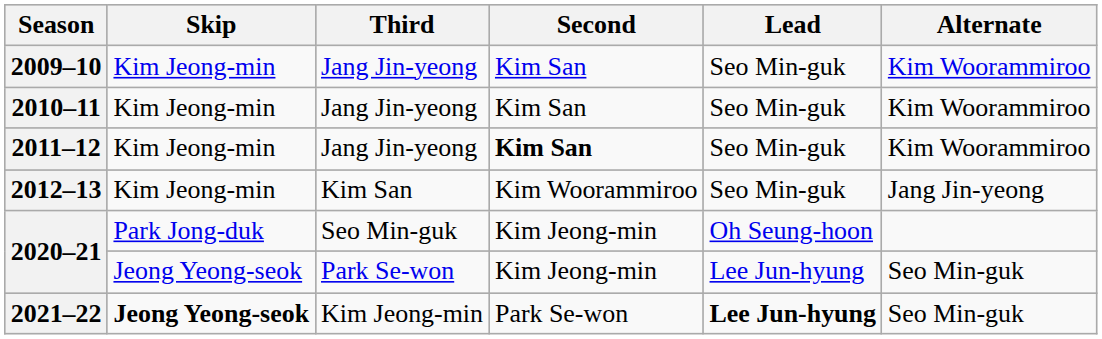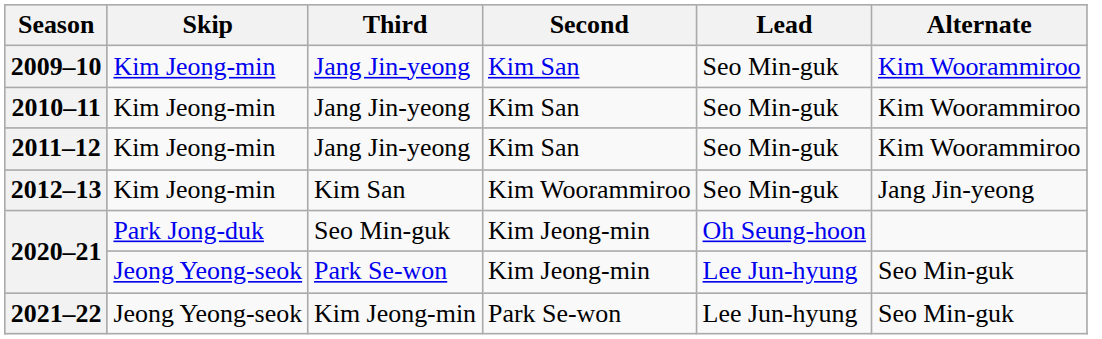(544, 148) bold -> (534, 148) normal
(211, 312) bold -> (208, 312) normal
(793, 312) bold -> (780, 312) normal
